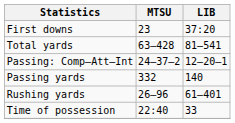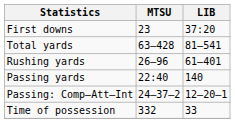rows swapped: (46, 94) <-> (70, 61)
(147, 78) 332 -> (153, 78) 22:40
(153, 110) 22:40 -> (147, 110) 332
